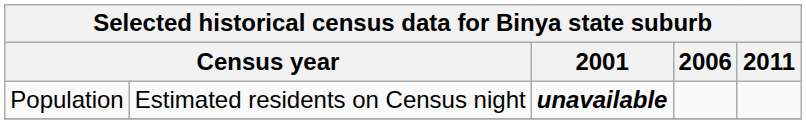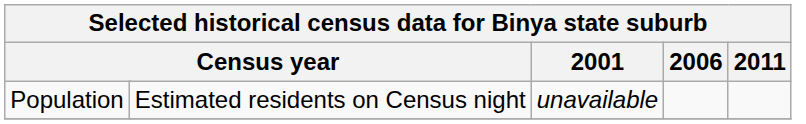(602, 99) bold -> (597, 99) normal
